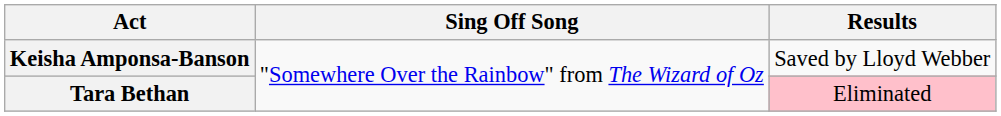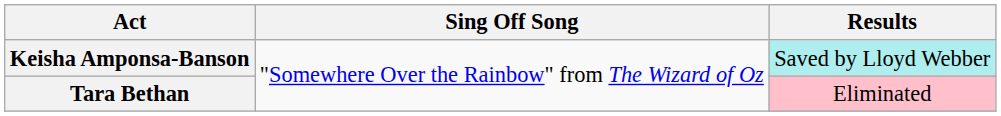(882, 57) no background -> (882, 57) paleturquoise background
